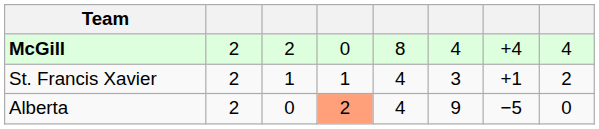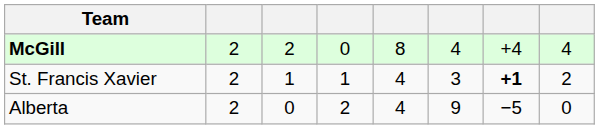(511, 78) normal -> (511, 78) bold
(345, 108) lightsalmon background -> (345, 108) no background
